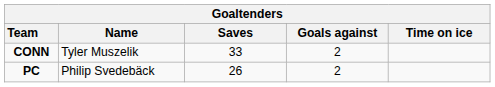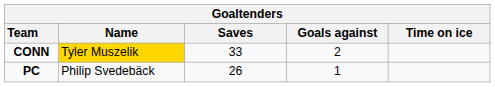(100, 52) no background -> (100, 52) gold background
(337, 71) 2 -> (337, 71) 1
